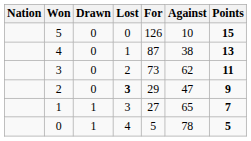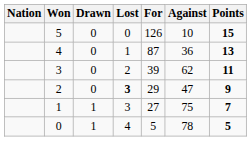(187, 51) 38 -> (187, 51) 36
(153, 70) 73 -> (153, 70) 39
(187, 107) 65 -> (187, 107) 75
